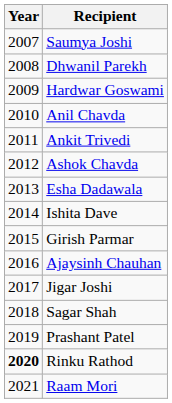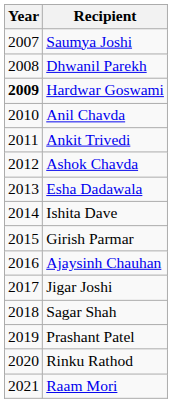(24, 90) normal -> (24, 90) bold
(24, 361) bold -> (24, 361) normal
